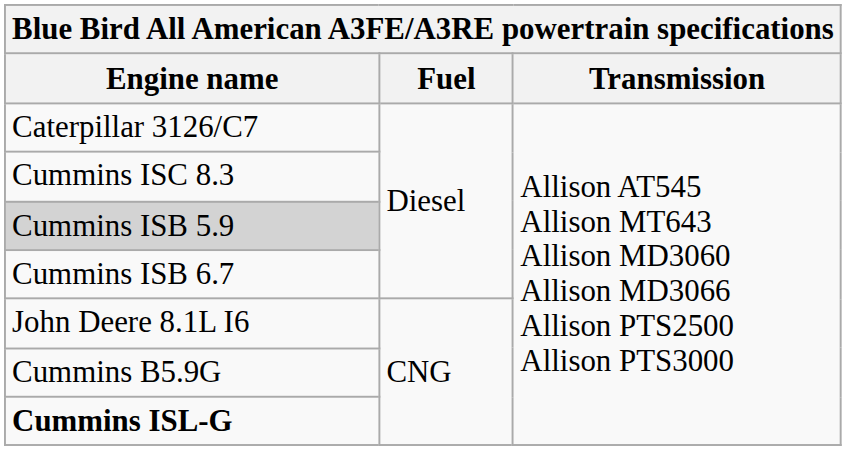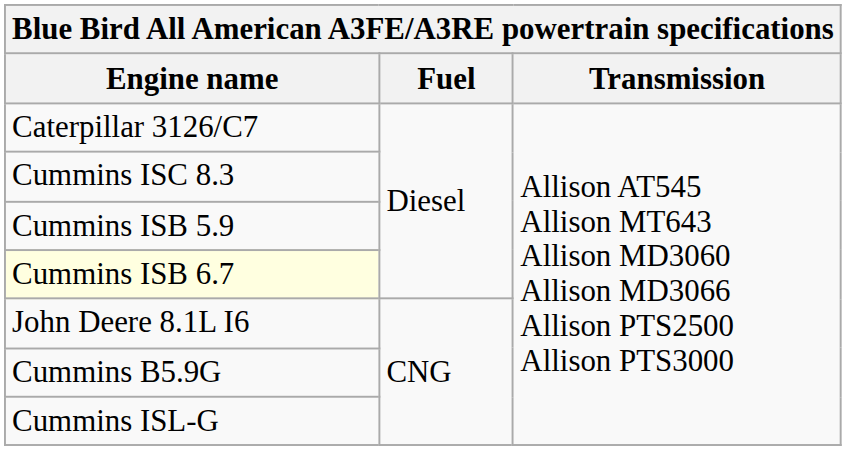(123, 224) lightgrey background -> (123, 224) no background
(123, 273) no background -> (123, 273) lightyellow background
(122, 420) bold -> (115, 420) normal
